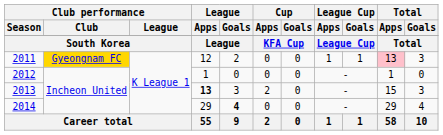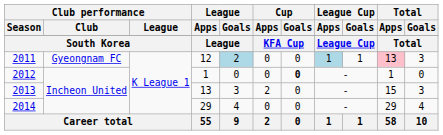(87, 59) gold background -> (87, 59) no background
(236, 59) no background -> (236, 59) lightblue background
(329, 59) no background -> (329, 59) lightblue background
(298, 75) normal -> (298, 75) bold
(206, 91) bold -> (206, 91) normal
(236, 106) bold -> (236, 106) normal
